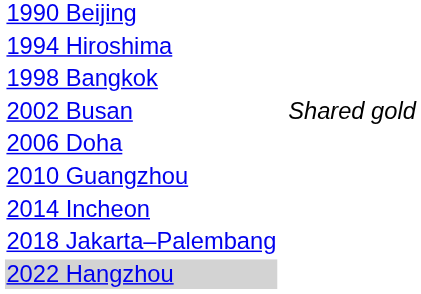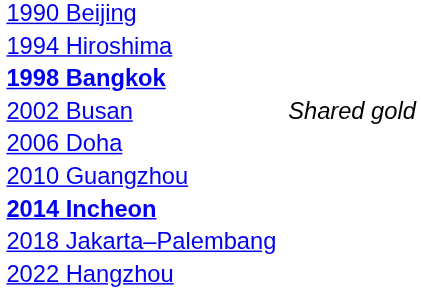(82, 78) normal -> (86, 78) bold
(78, 208) normal -> (81, 208) bold
(90, 274) lightgrey background -> (90, 274) no background
